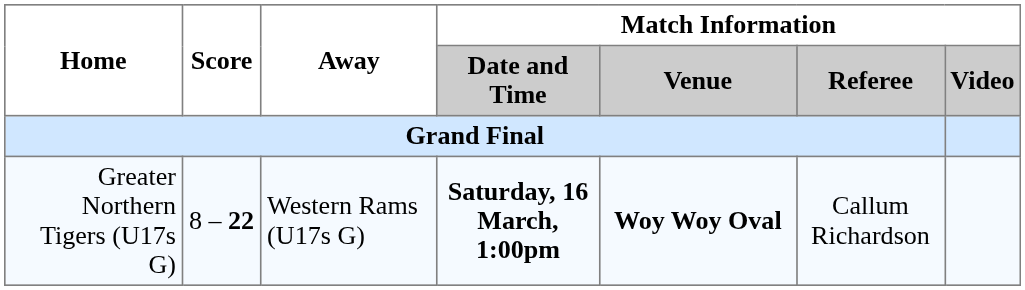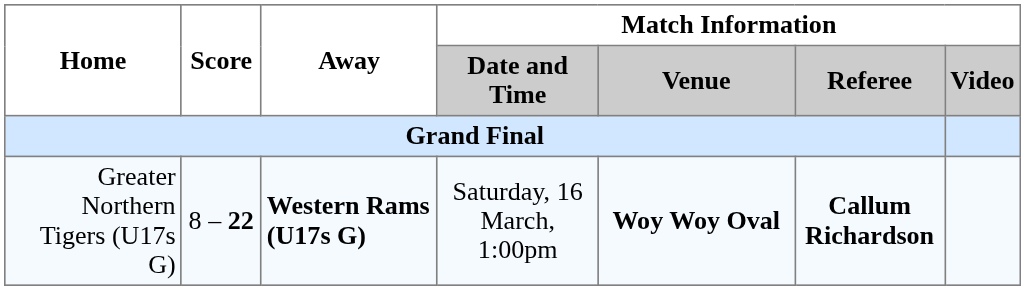(342, 220) normal -> (348, 220) bold
(518, 220) bold -> (518, 220) normal
(870, 220) normal -> (870, 220) bold
